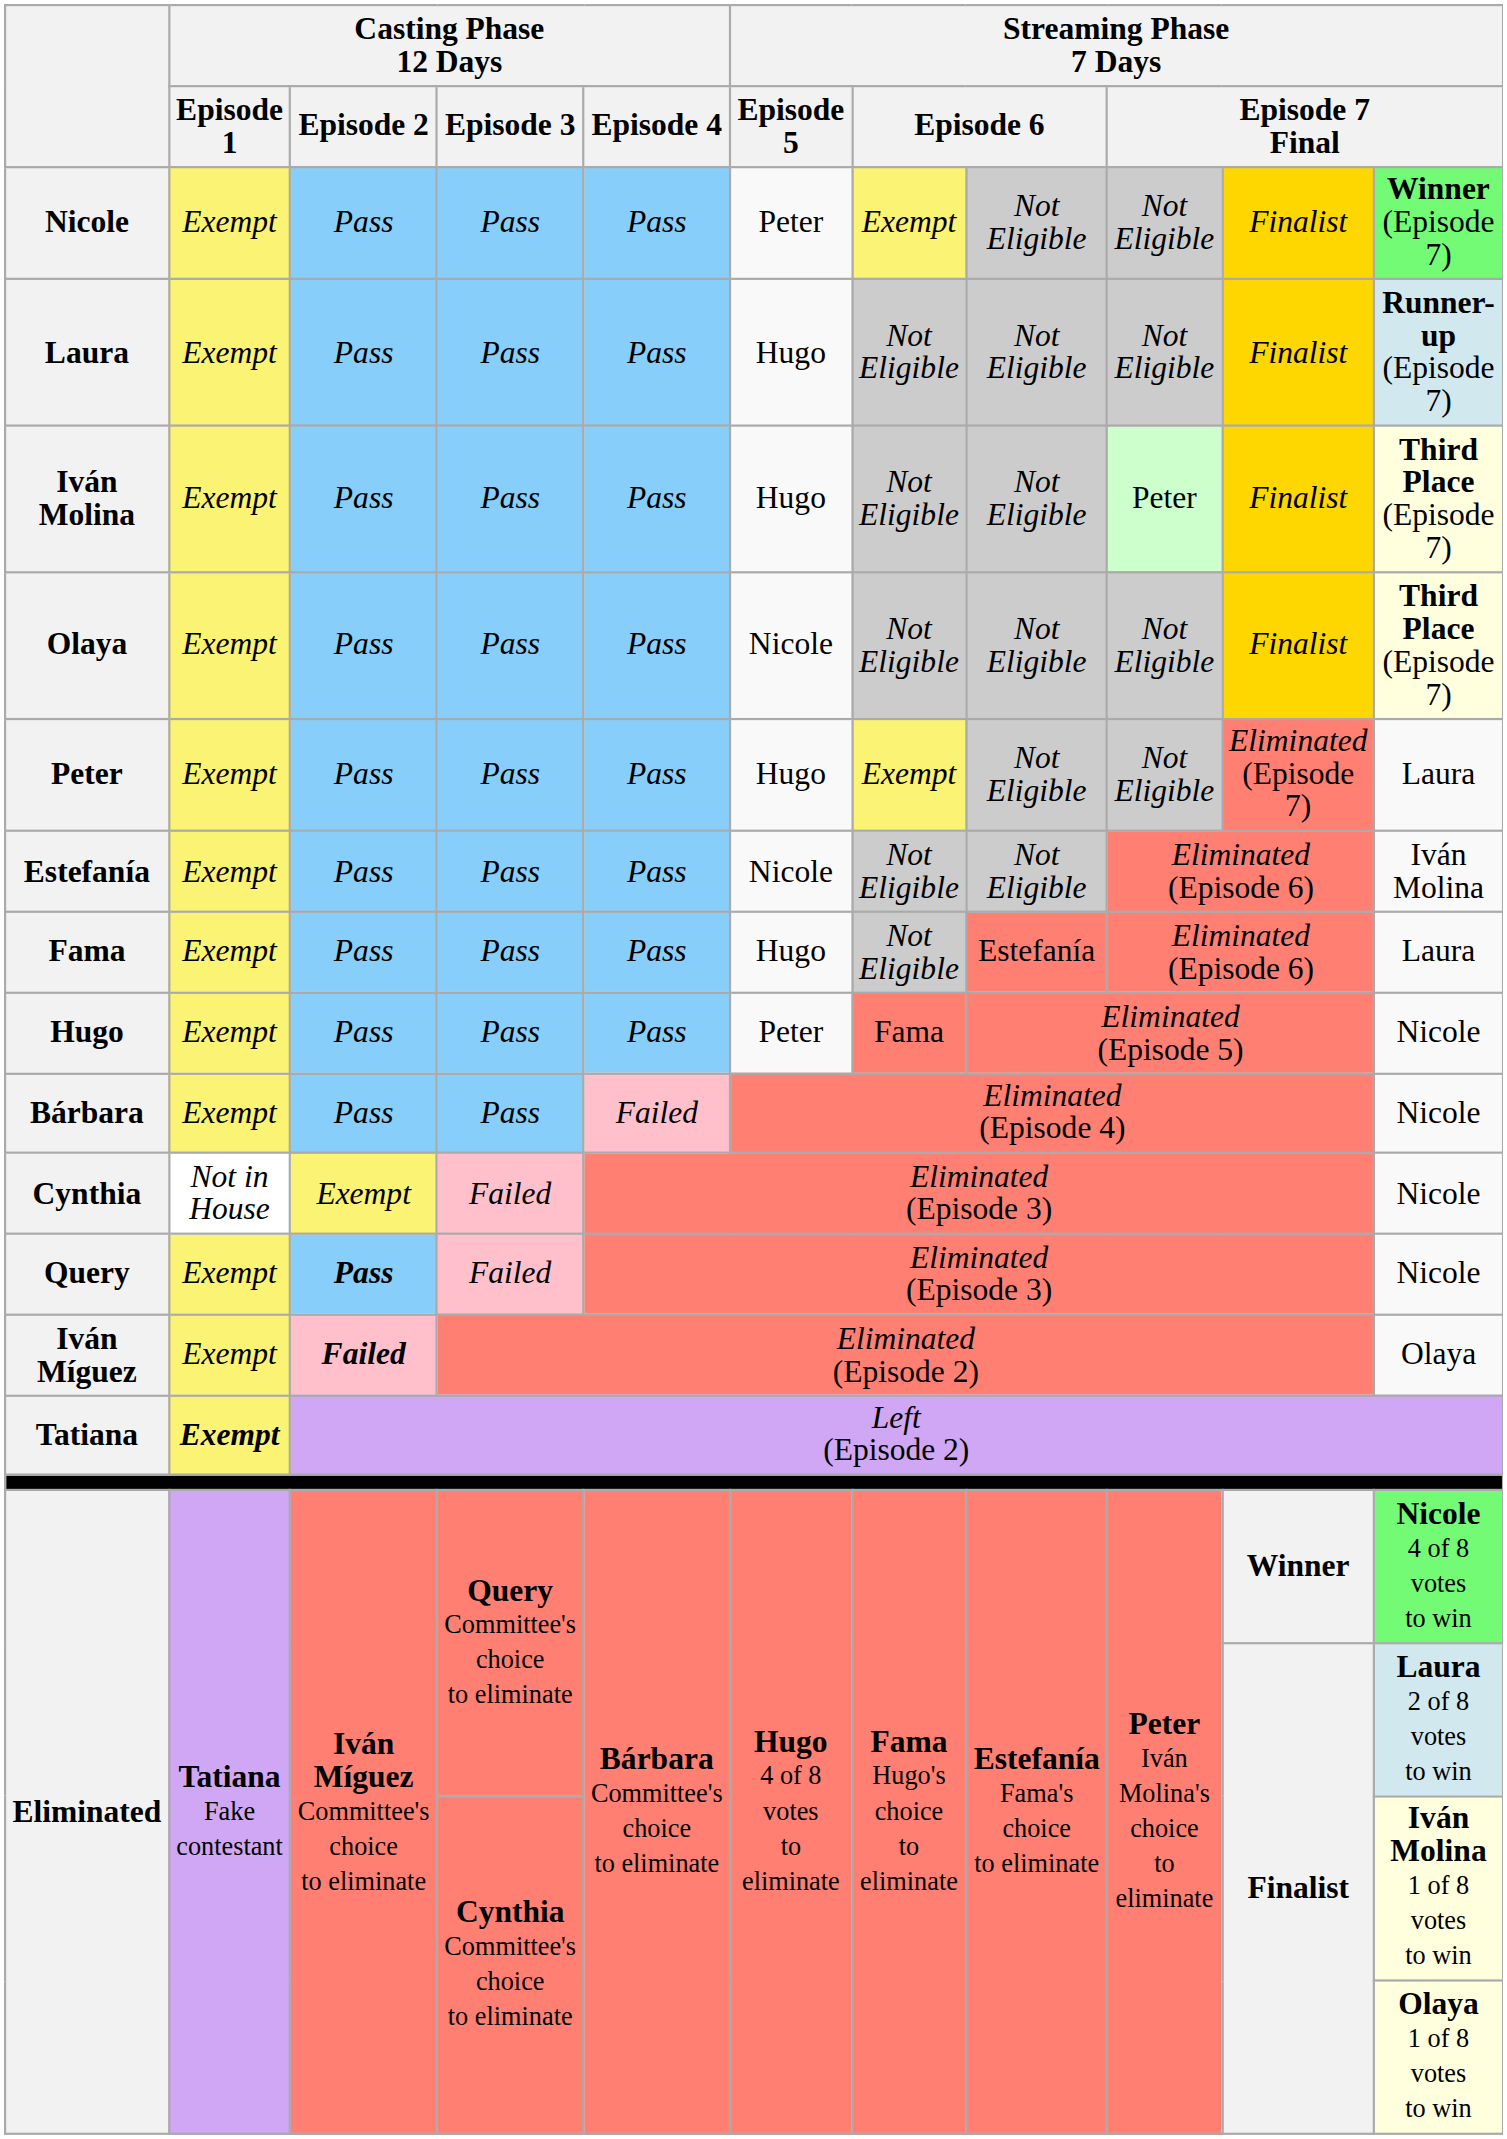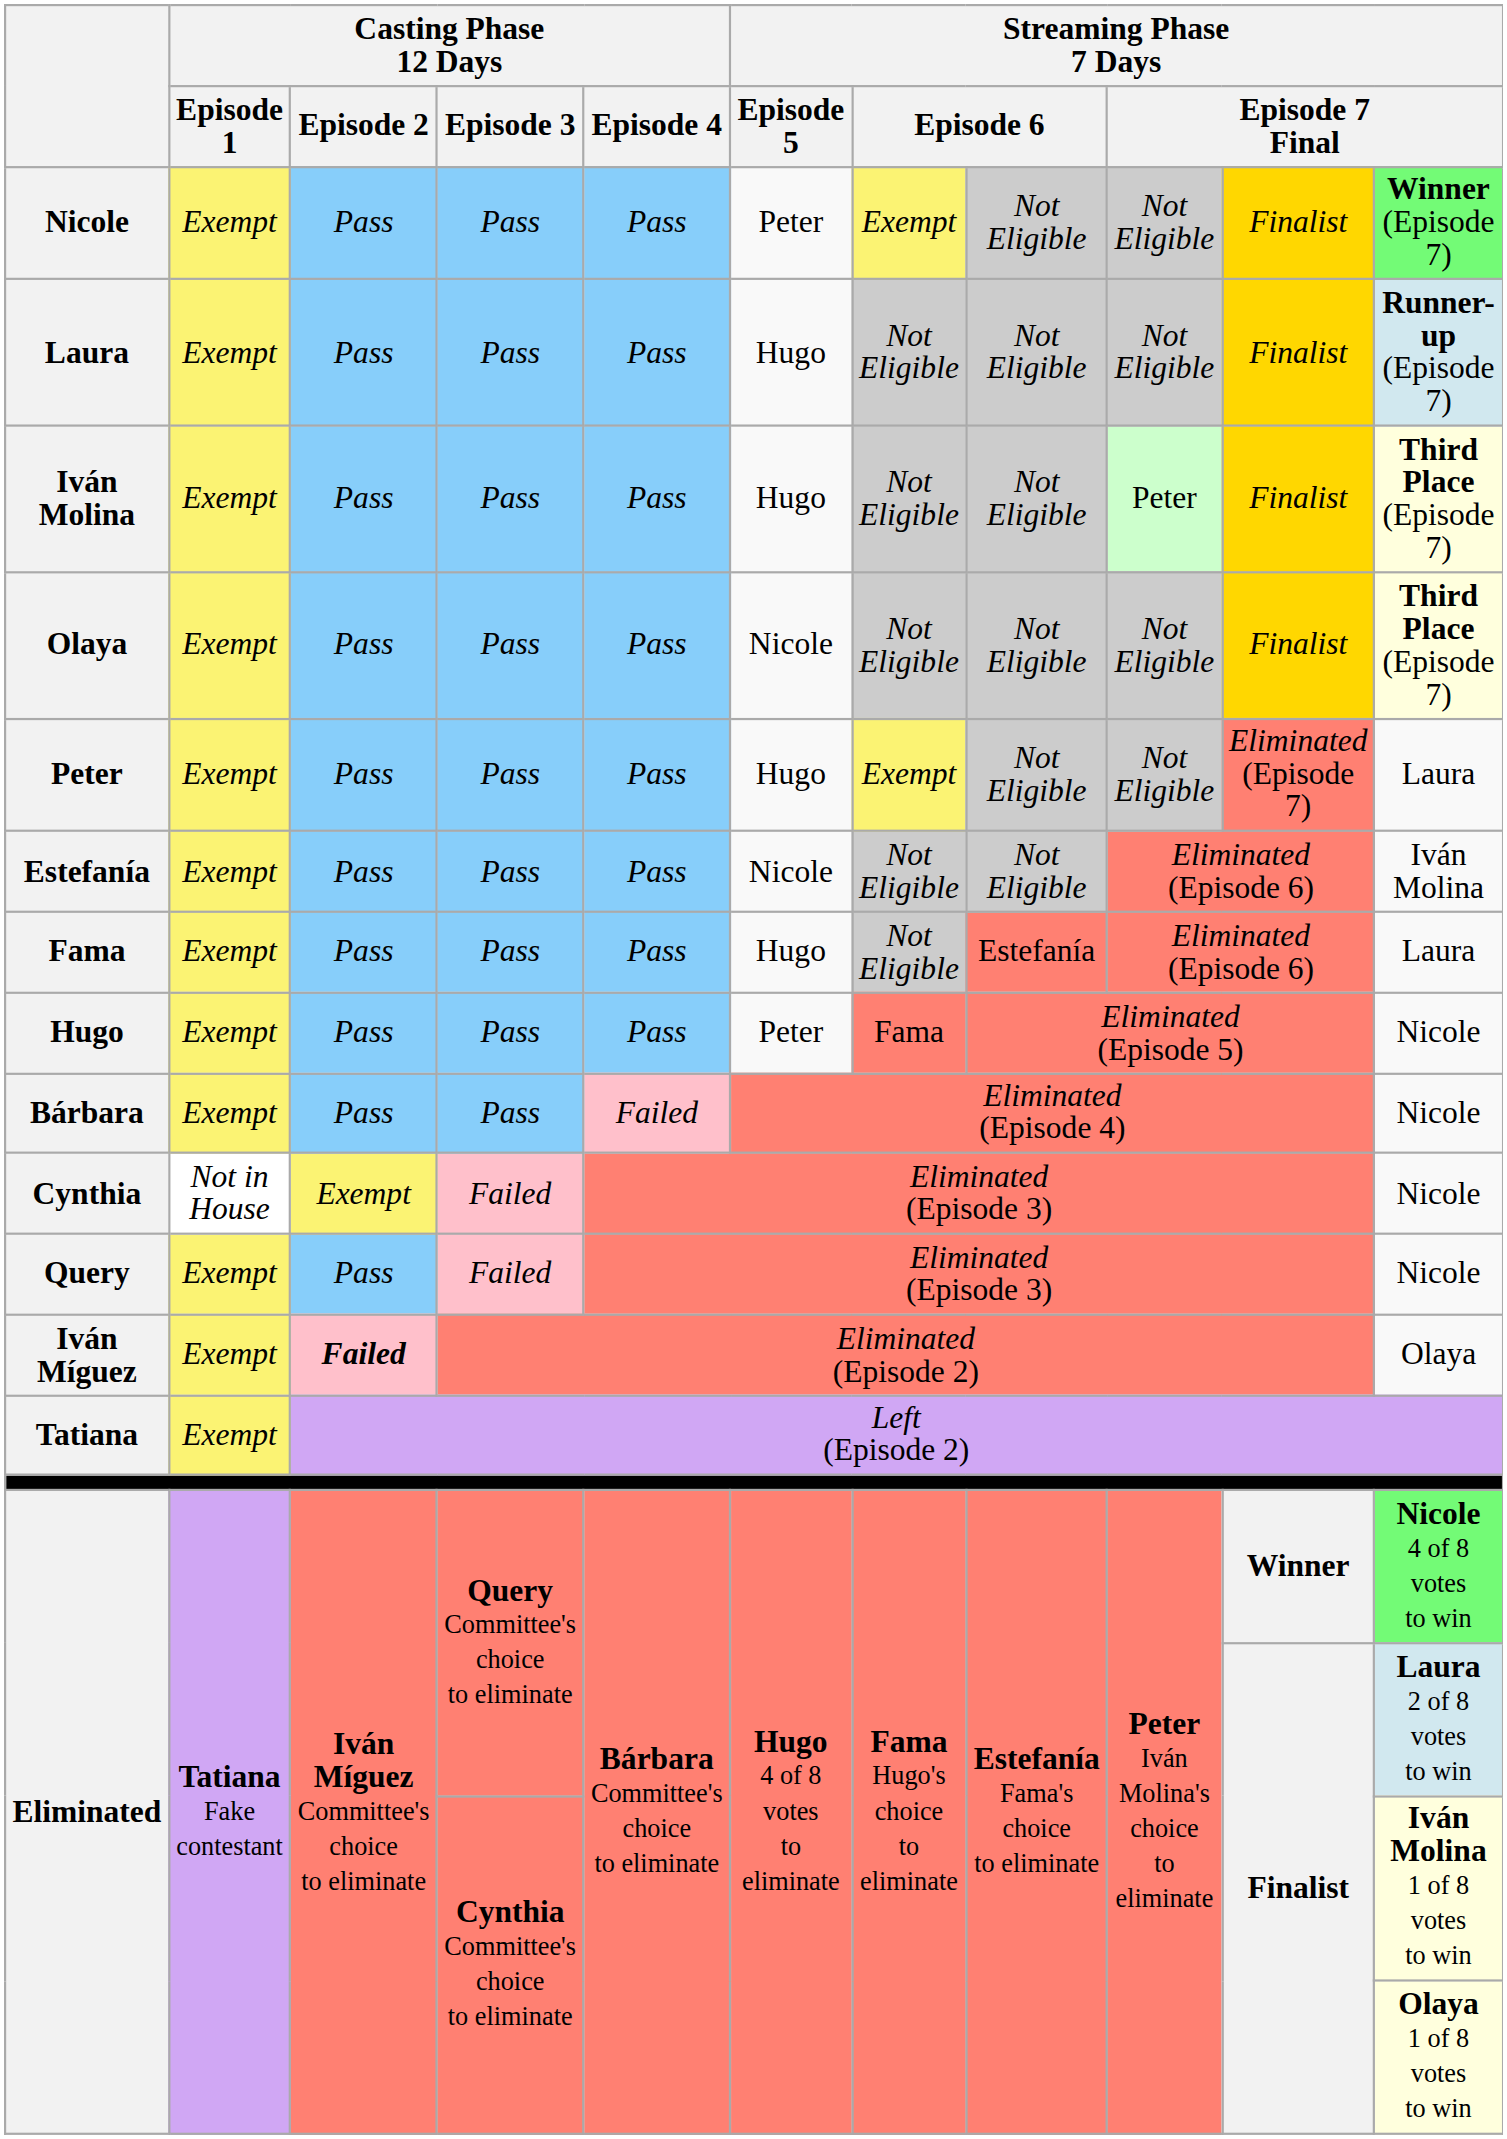(364, 1273) bold -> (364, 1273) normal
(230, 1434) bold -> (230, 1434) normal
